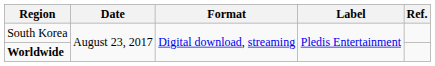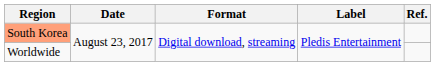(37, 33) no background -> (37, 33) lightsalmon background
(35, 52) bold -> (34, 52) normal
